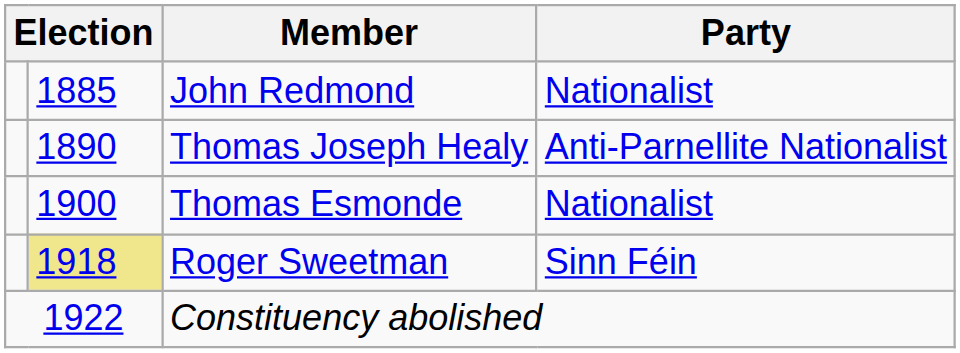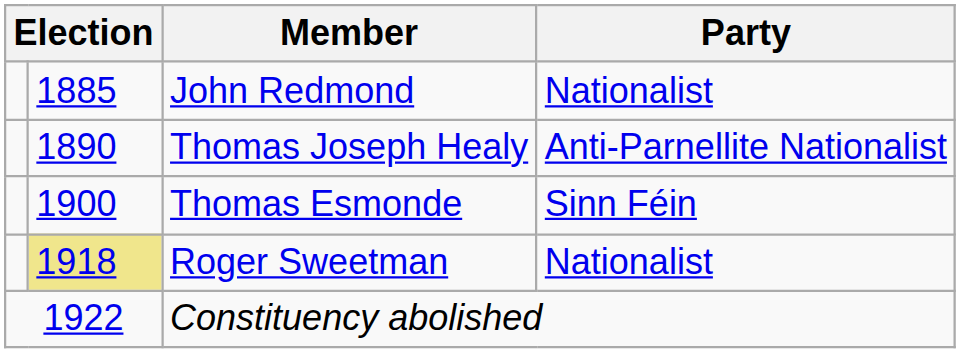(629, 204) Nationalist -> (621, 204) Sinn Féin
(621, 261) Sinn Féin -> (629, 261) Nationalist
